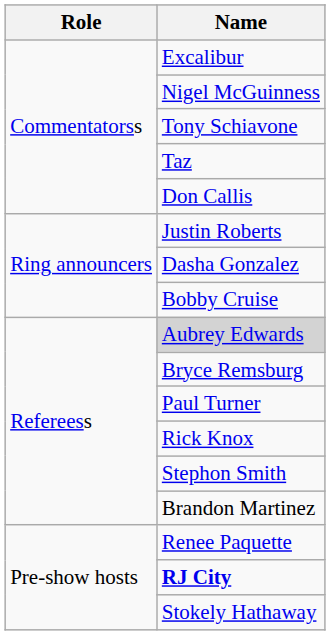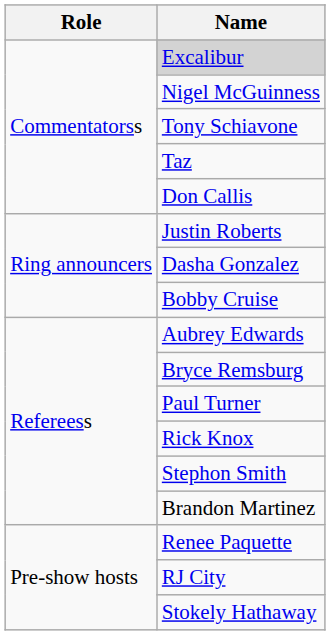(203, 57) no background -> (203, 57) lightgrey background
(233, 334) lightgrey background -> (233, 334) no background
(197, 577) bold -> (194, 577) normal
